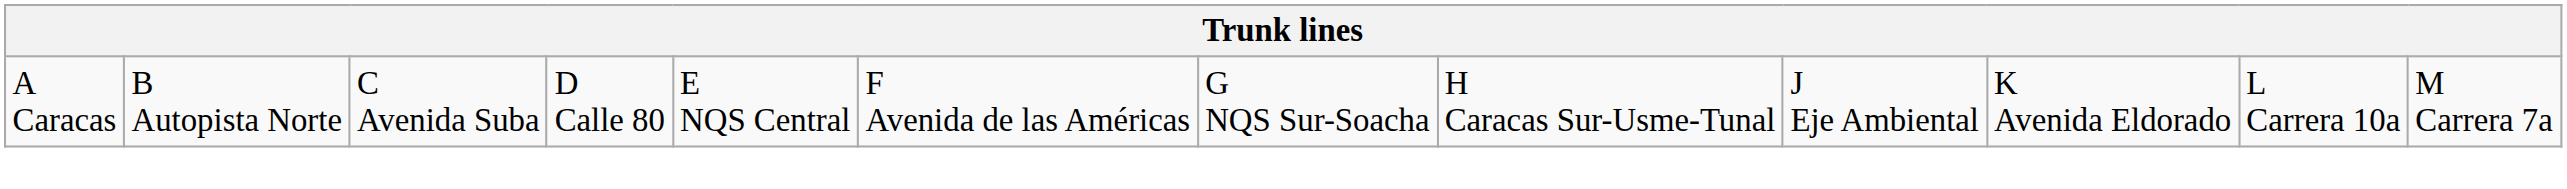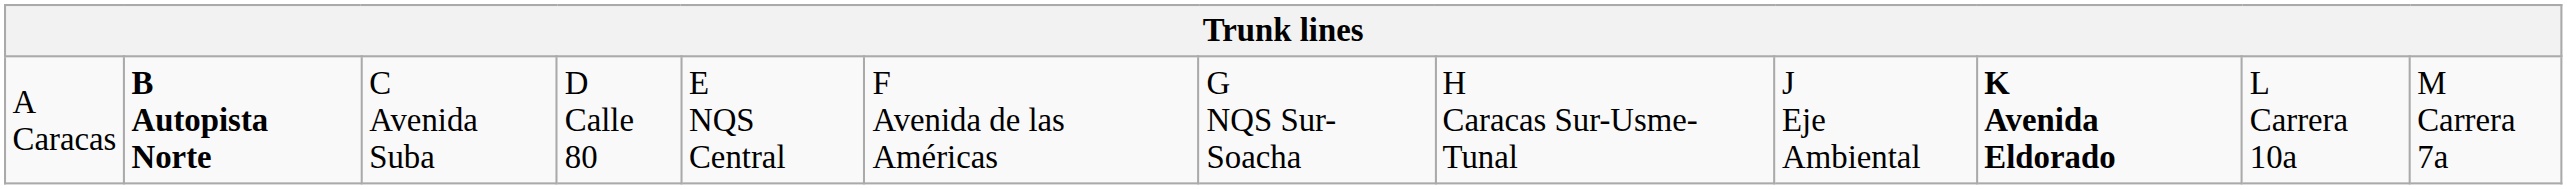(237, 100) normal -> (200, 119) bold
(2113, 100) normal -> (2050, 119) bold
